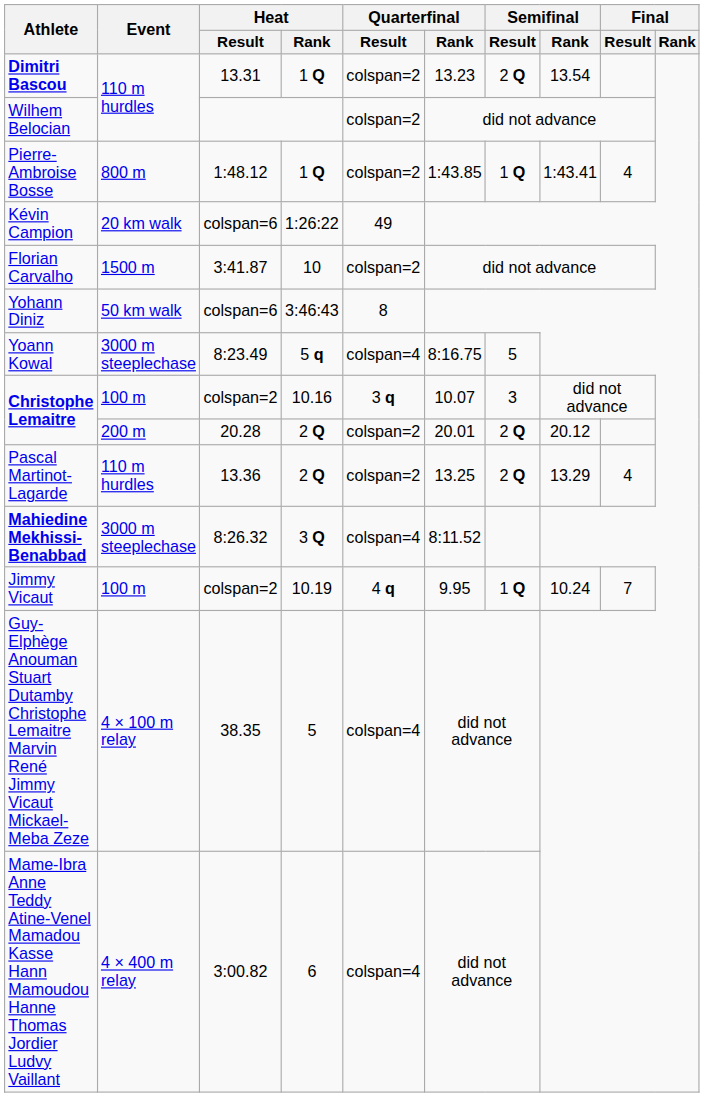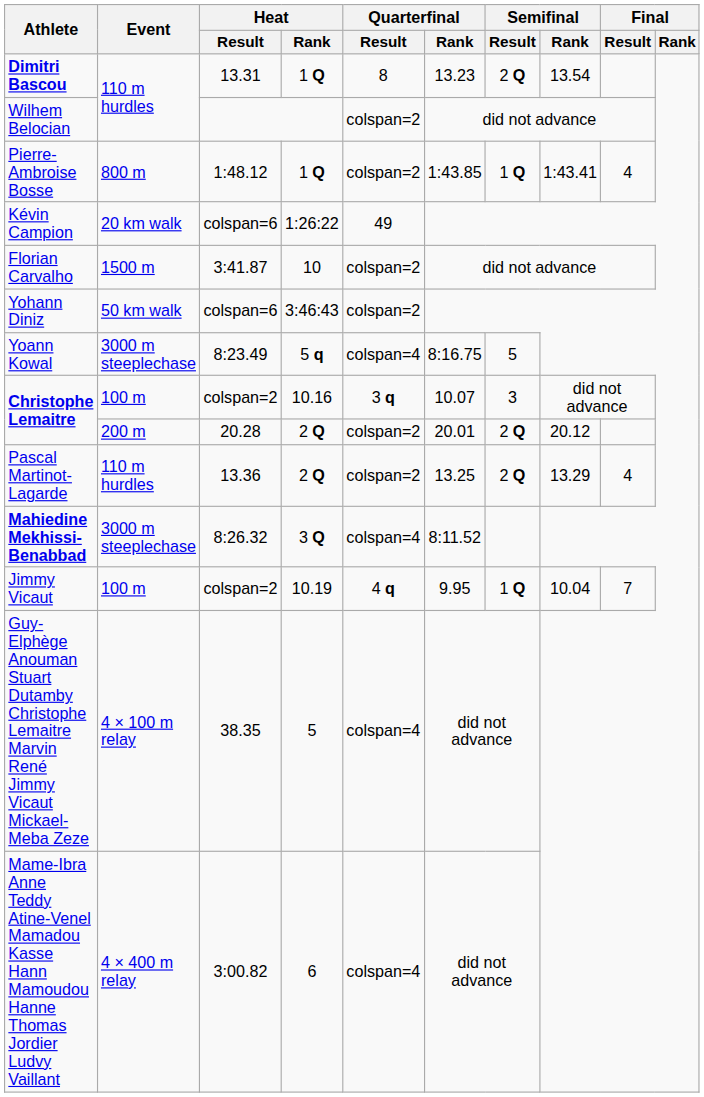(383, 76) colspan=2 -> (383, 76) 8
(383, 311) 8 -> (383, 311) colspan=2
(570, 589) 10.24 -> (570, 589) 10.04
